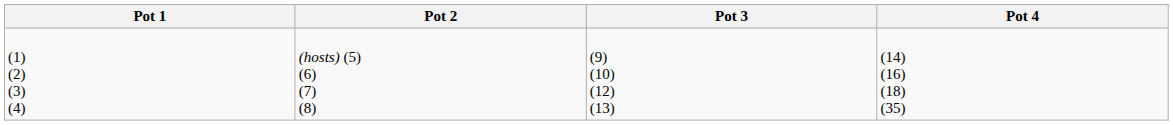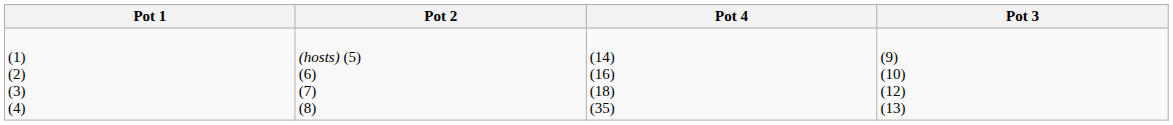columns swapped: (732, 16) <-> (1022, 16)
